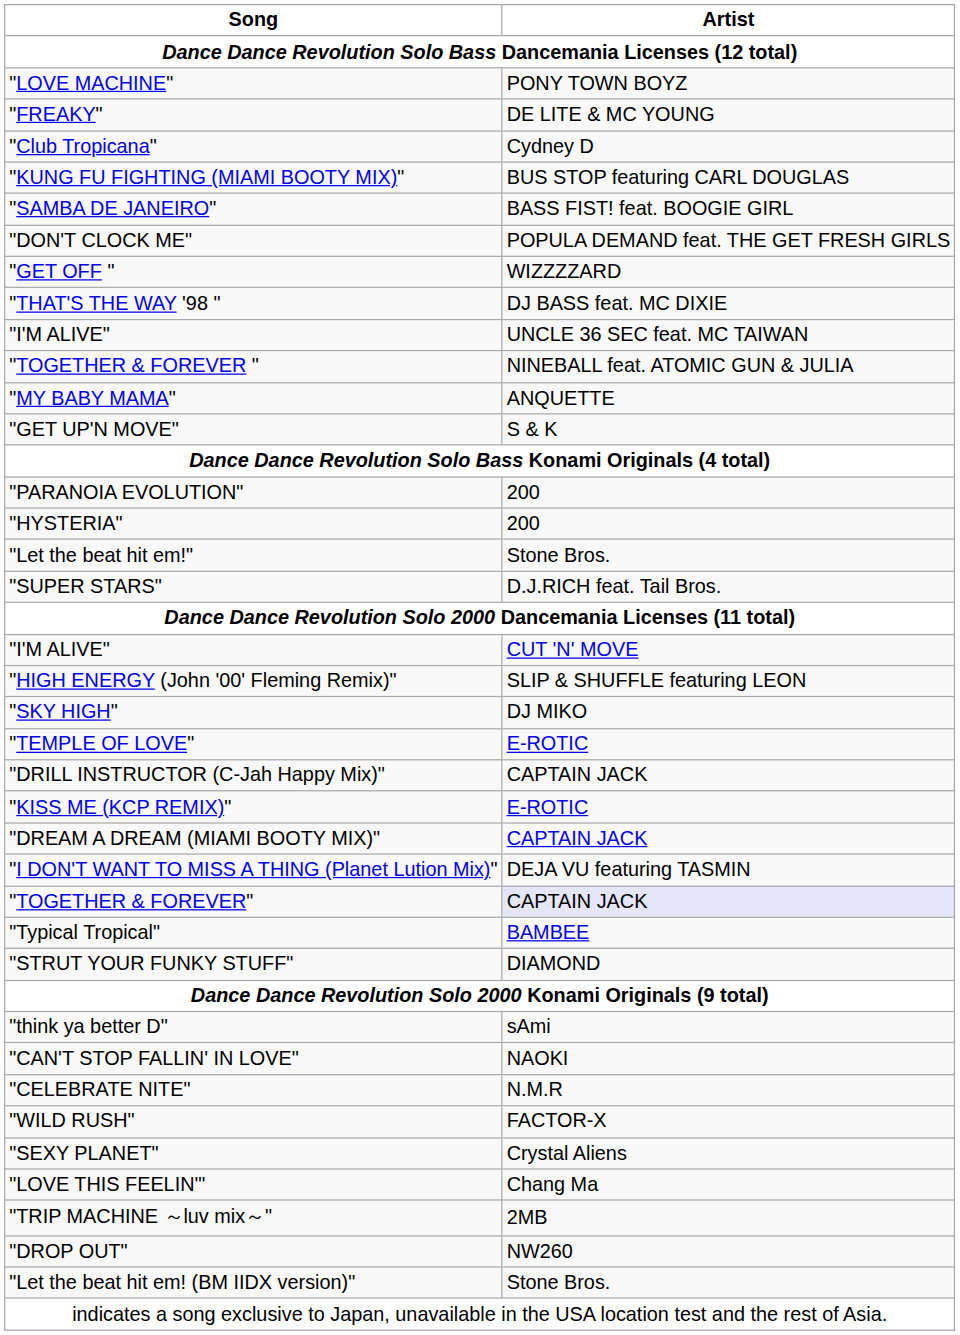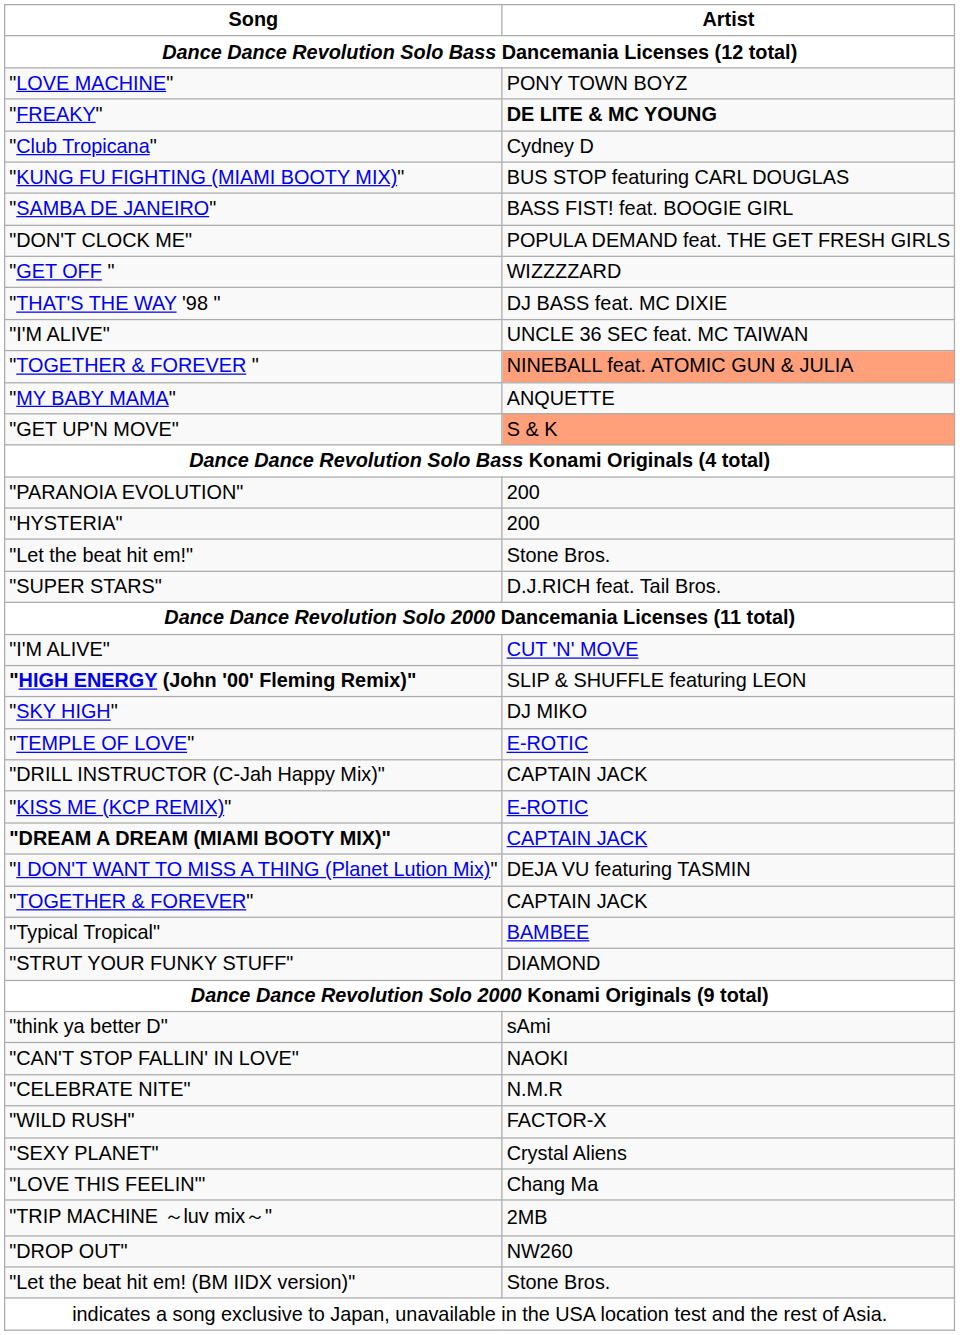(611, 114) normal -> (612, 114) bold
(680, 366) no background -> (680, 366) lightsalmon background
(532, 429) no background -> (532, 429) lightsalmon background
(203, 680) normal -> (213, 680) bold
(195, 838) normal -> (200, 838) bold
(577, 901) lavender background -> (577, 901) no background
